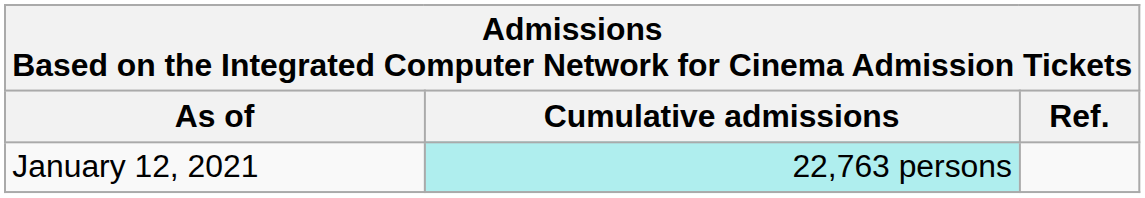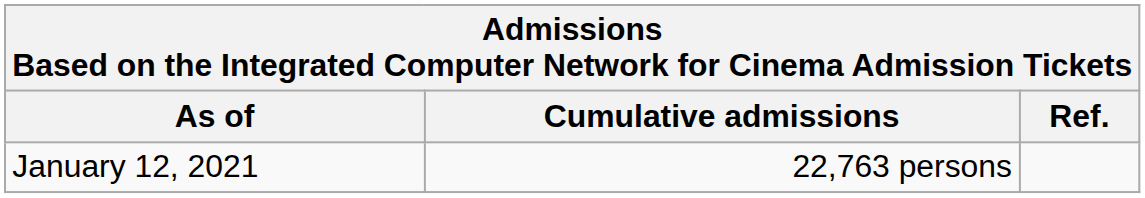(902, 166) paleturquoise background -> (902, 166) no background
